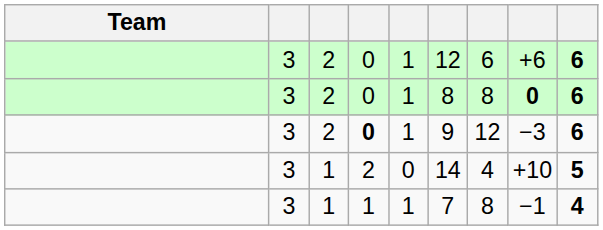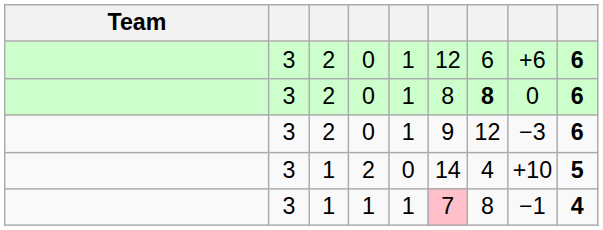(487, 96) normal -> (487, 96) bold
(532, 96) bold -> (532, 96) normal
(368, 133) bold -> (368, 133) normal
(448, 206) no background -> (448, 206) pink background
